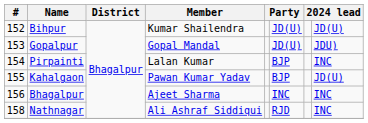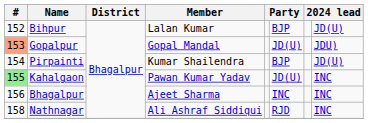(196, 29) Kumar Shailendra -> (181, 29) Lalan Kumar
(287, 29) JD(U) -> (281, 29) BJP
(16, 45) no background -> (16, 45) lightsalmon background
(181, 61) Lalan Kumar -> (196, 61) Kumar Shailendra
(323, 61) INC -> (329, 61) JD(U)
(16, 78) no background -> (16, 78) lightgreen background
(281, 78) BJP -> (287, 78) JD(U)
(329, 78) JD(U) -> (323, 78) INC
